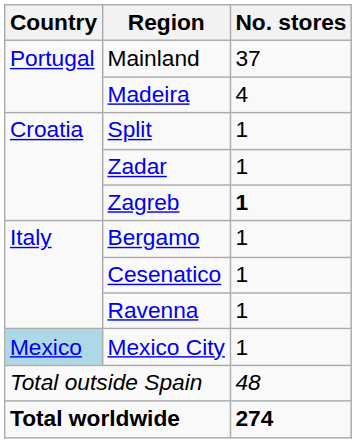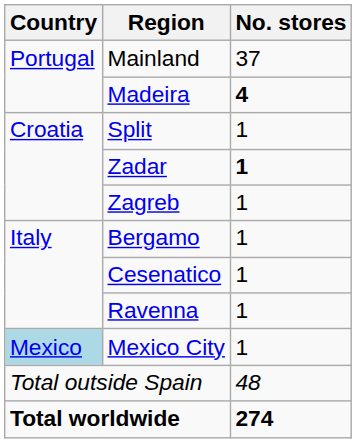(242, 94) normal -> (242, 94) bold
(242, 166) normal -> (242, 166) bold
(242, 202) bold -> (242, 202) normal
